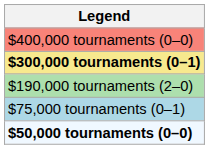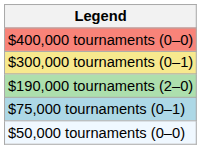(104, 63) bold -> (101, 63) normal
(100, 133) bold -> (96, 133) normal
